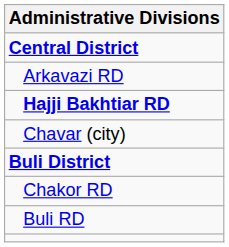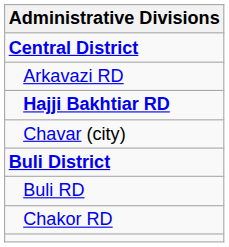(68, 190) Chakor RD -> (54, 190) Buli RD
(54, 219) Buli RD -> (68, 219) Chakor RD
